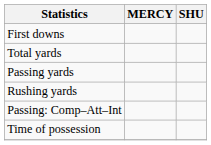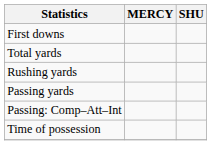rows swapped: (42, 91) <-> (40, 72)
